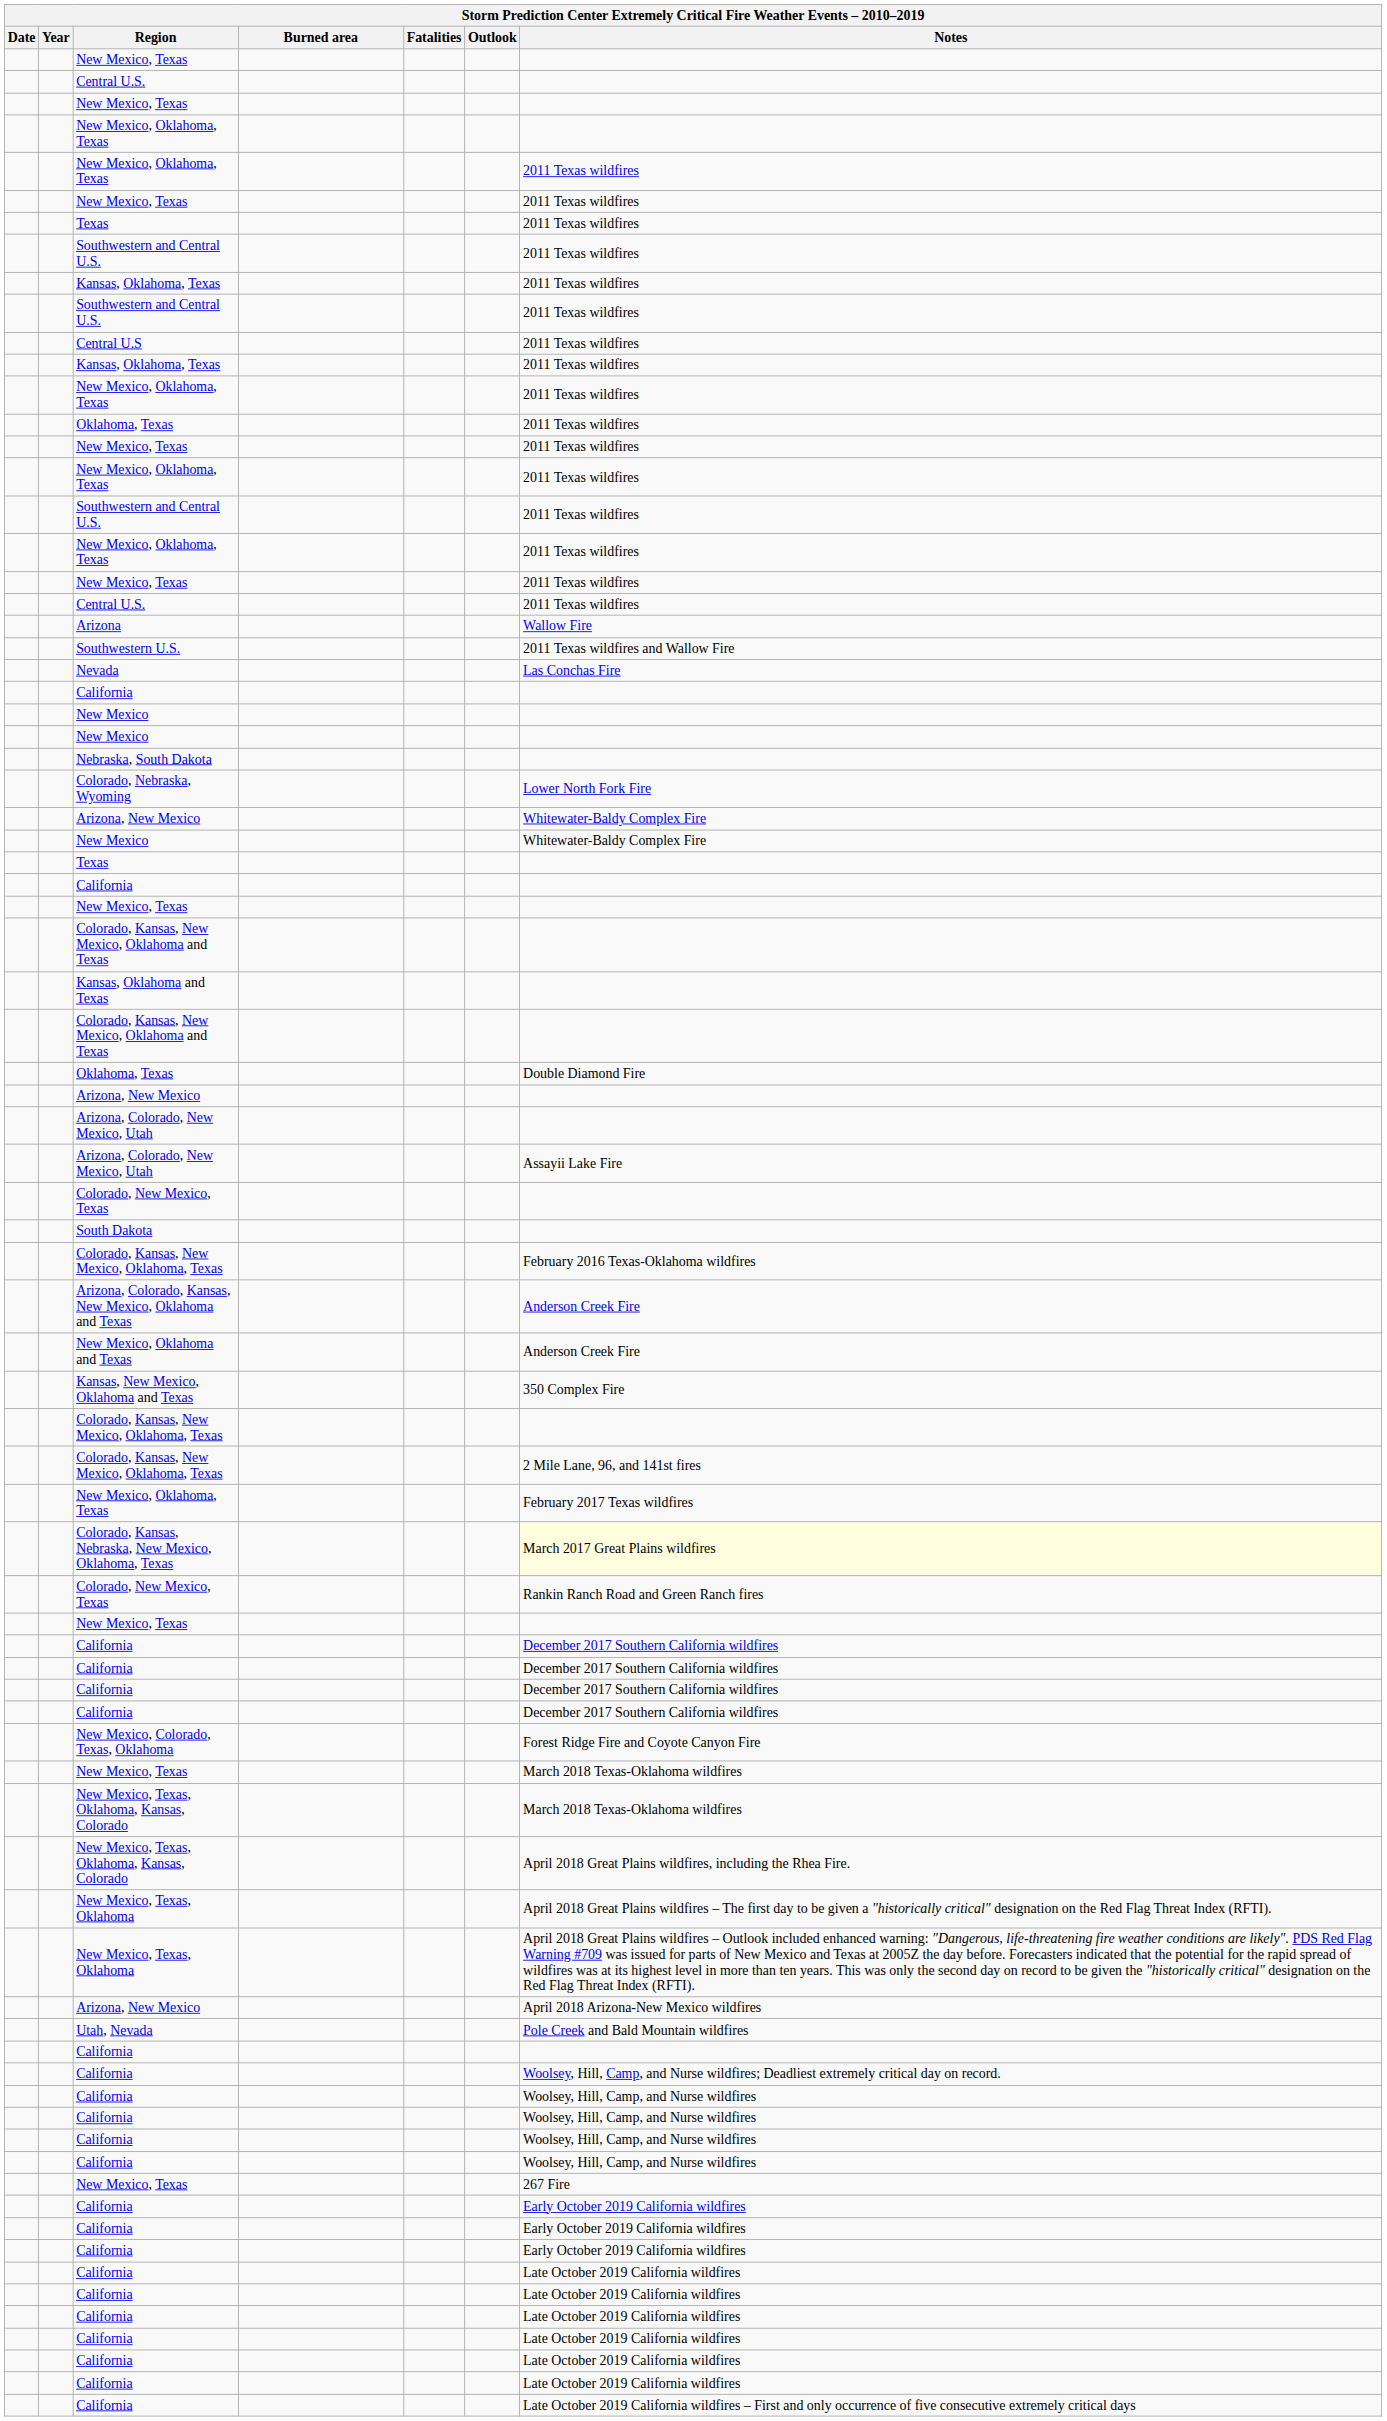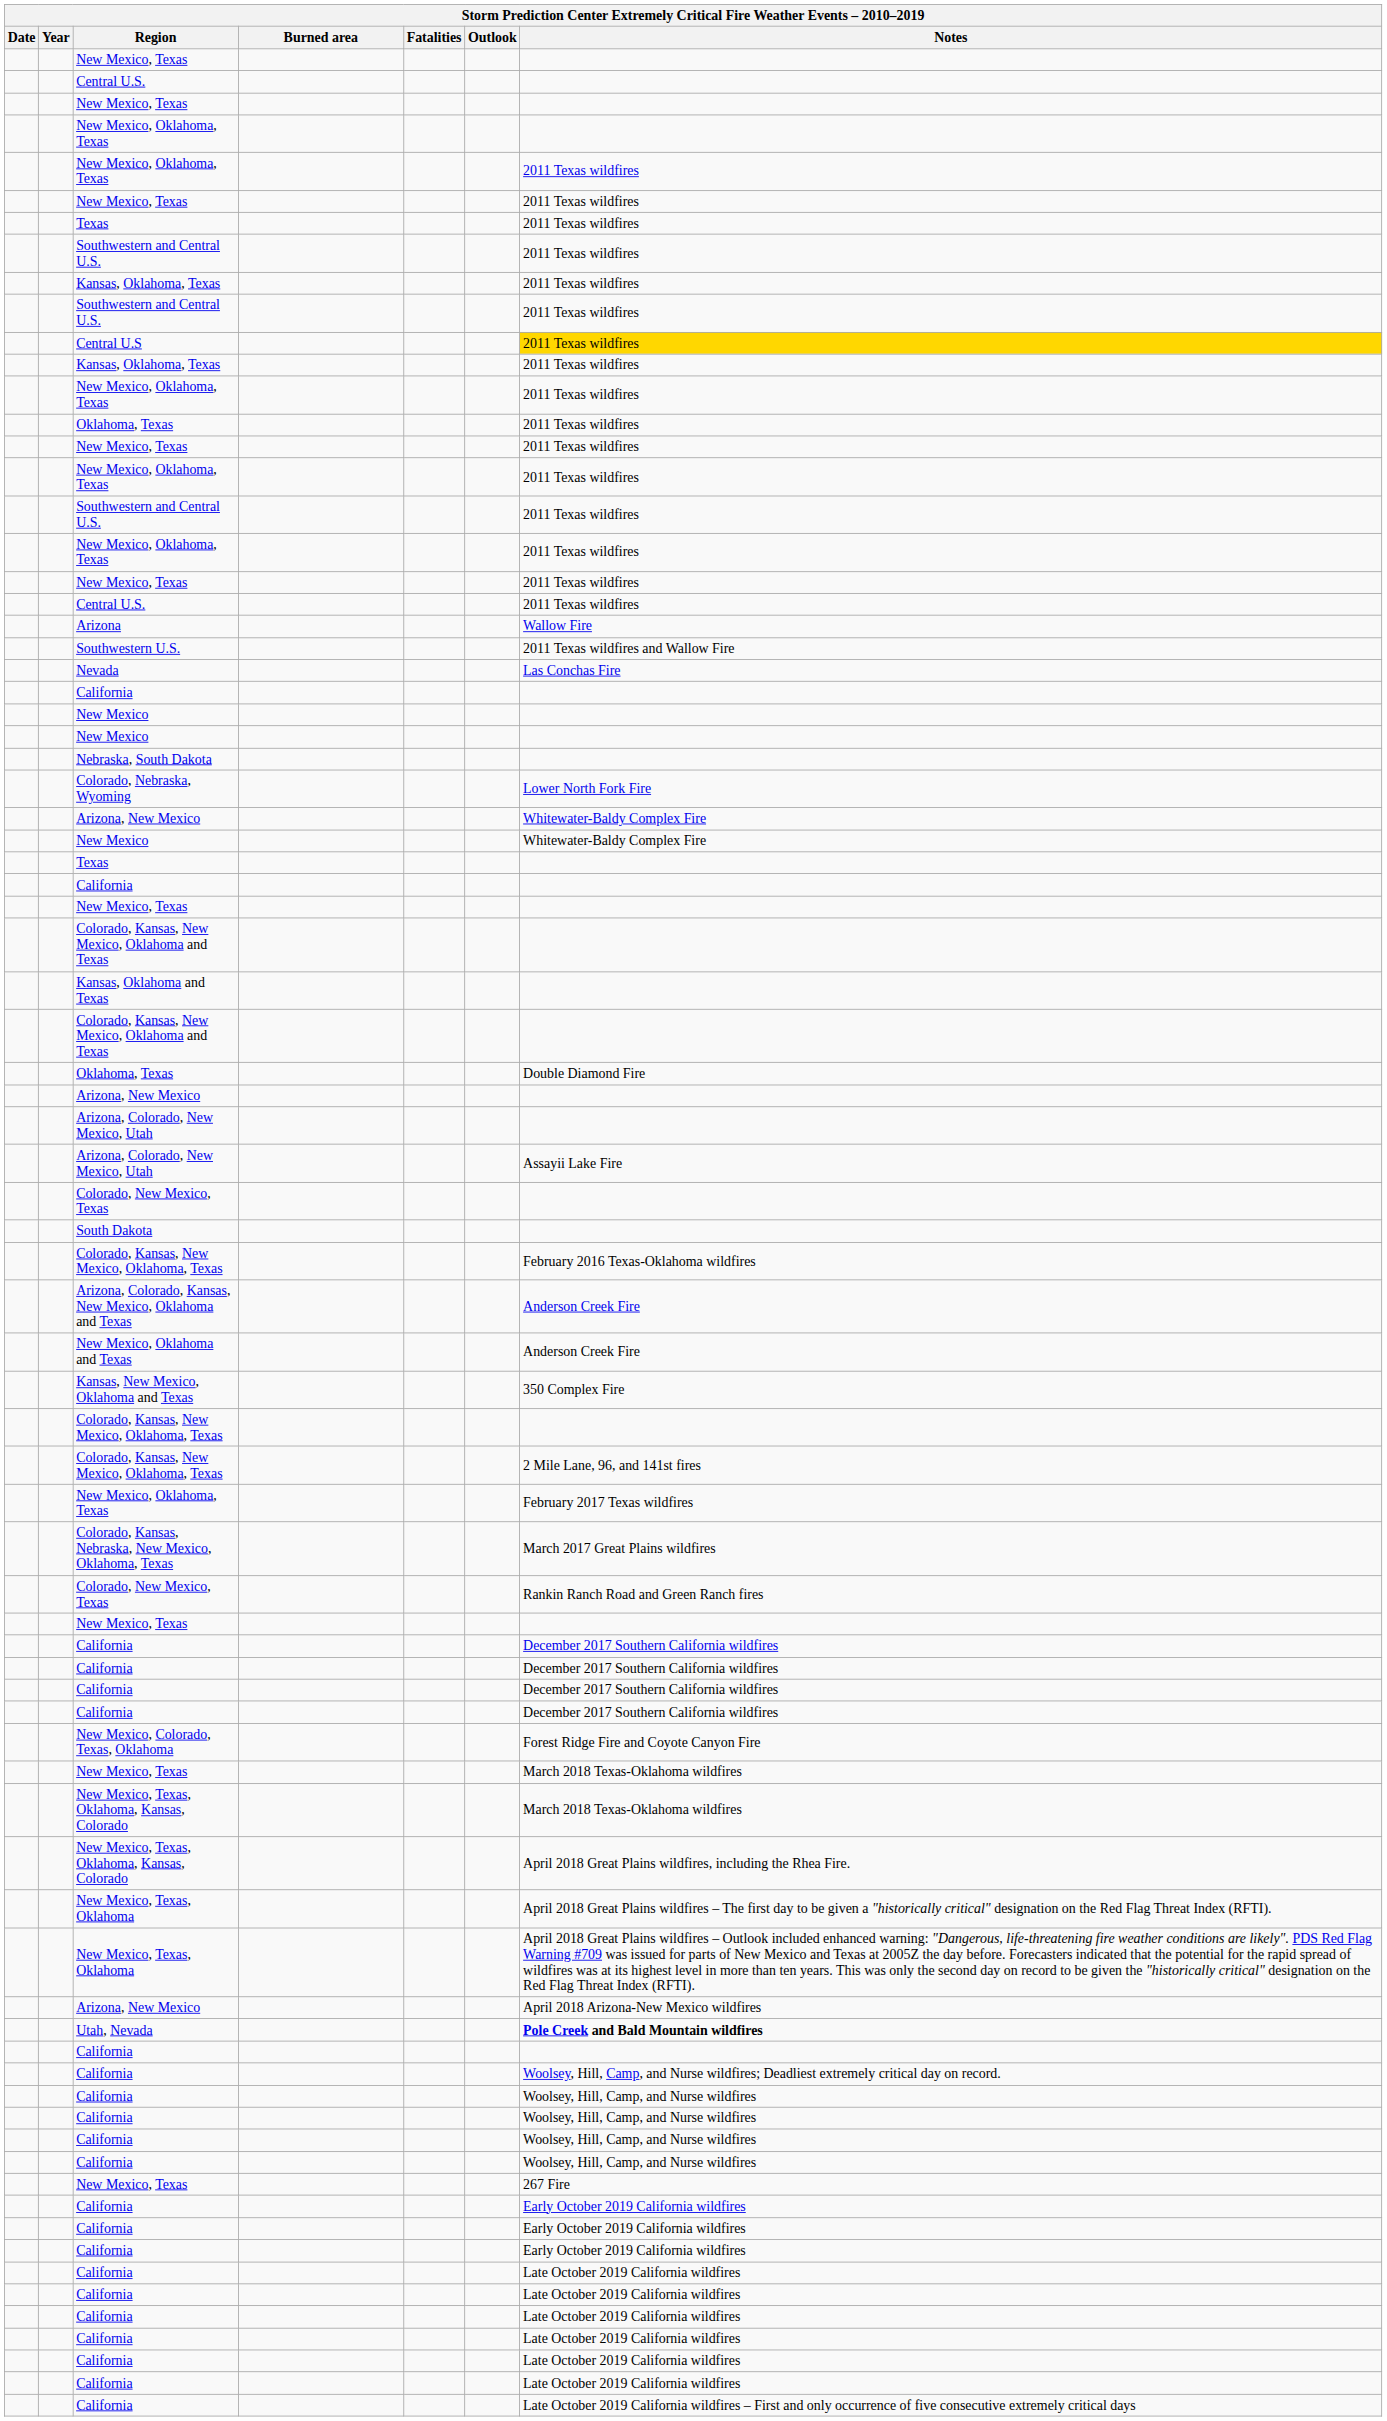(581, 343) no background -> (581, 343) gold background
(619, 1548) lightyellow background -> (619, 1548) no background
(636, 2029) normal -> (643, 2029) bold
